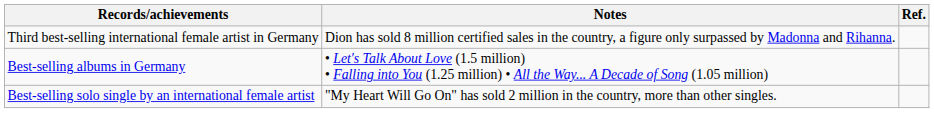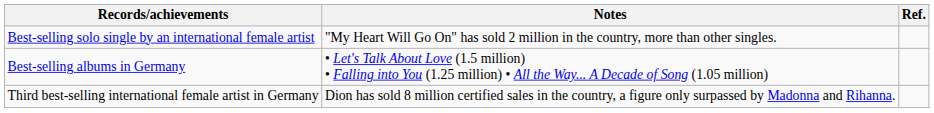rows swapped: (163, 37) <-> (161, 96)
